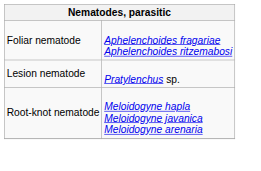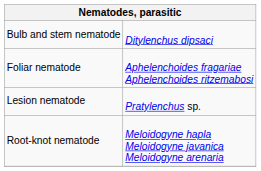+ row: (64, 34)
